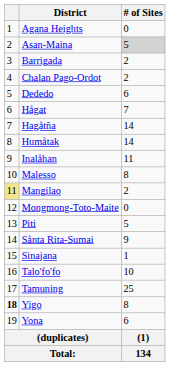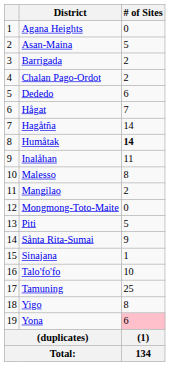(126, 45) lightgrey background -> (126, 45) no background
(129, 142) normal -> (129, 142) bold
(12, 191) khaki background -> (12, 191) no background
(12, 304) bold -> (12, 304) normal
(126, 321) no background -> (126, 321) pink background
